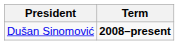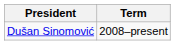(135, 31) bold -> (133, 31) normal
